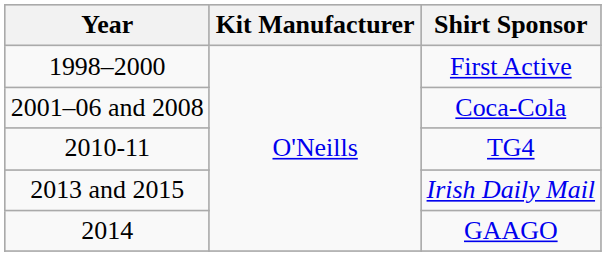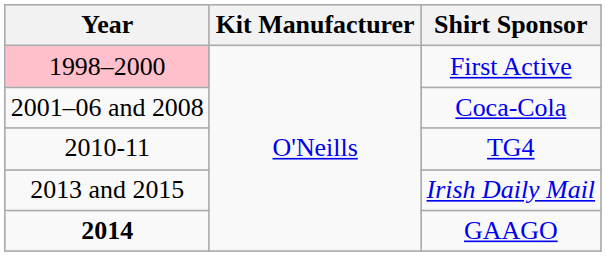(107, 66) no background -> (107, 66) pink background
(107, 230) normal -> (107, 230) bold
